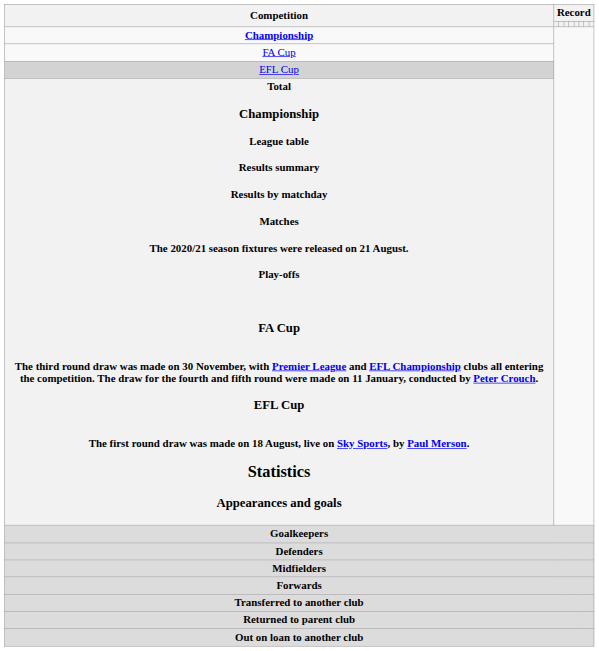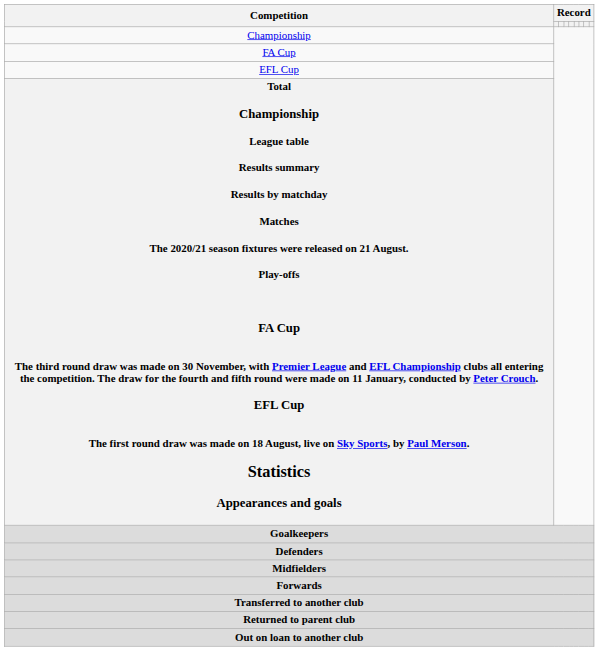(279, 35) bold -> (279, 35) normal
(279, 69) lightgrey background -> (279, 69) no background
